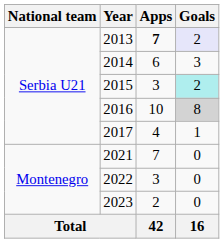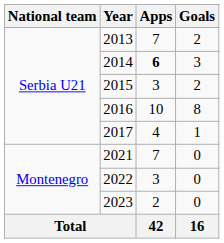(156, 39) bold -> (156, 39) normal
(197, 39) lavender background -> (197, 39) no background
(156, 62) normal -> (156, 62) bold
(197, 86) paleturquoise background -> (197, 86) no background
(197, 109) lightgrey background -> (197, 109) no background
